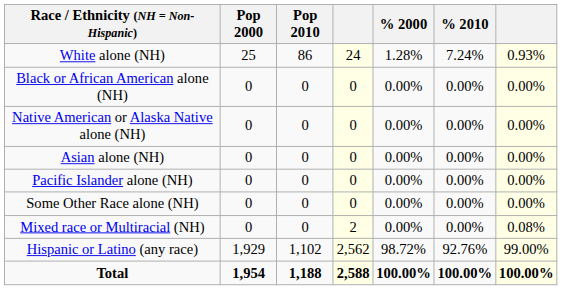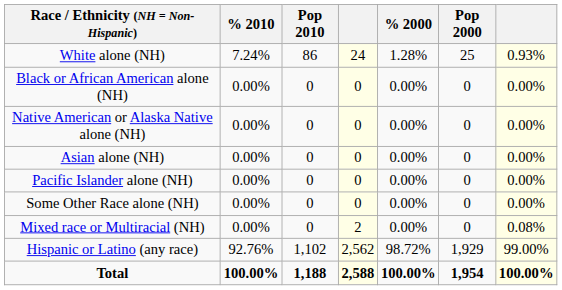columns swapped: (249, 24) <-> (465, 24)
